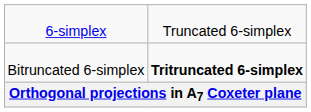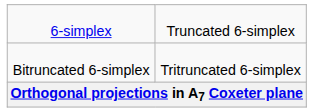(227, 70) bold -> (231, 70) normal
